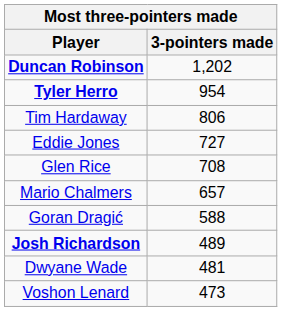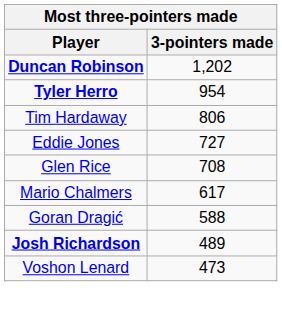(212, 192) 657 -> (212, 192) 617
- row: (76, 268)
